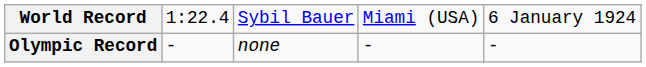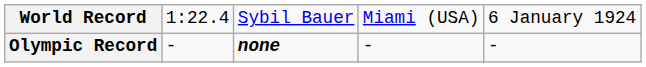(259, 48) normal -> (259, 48) bold
